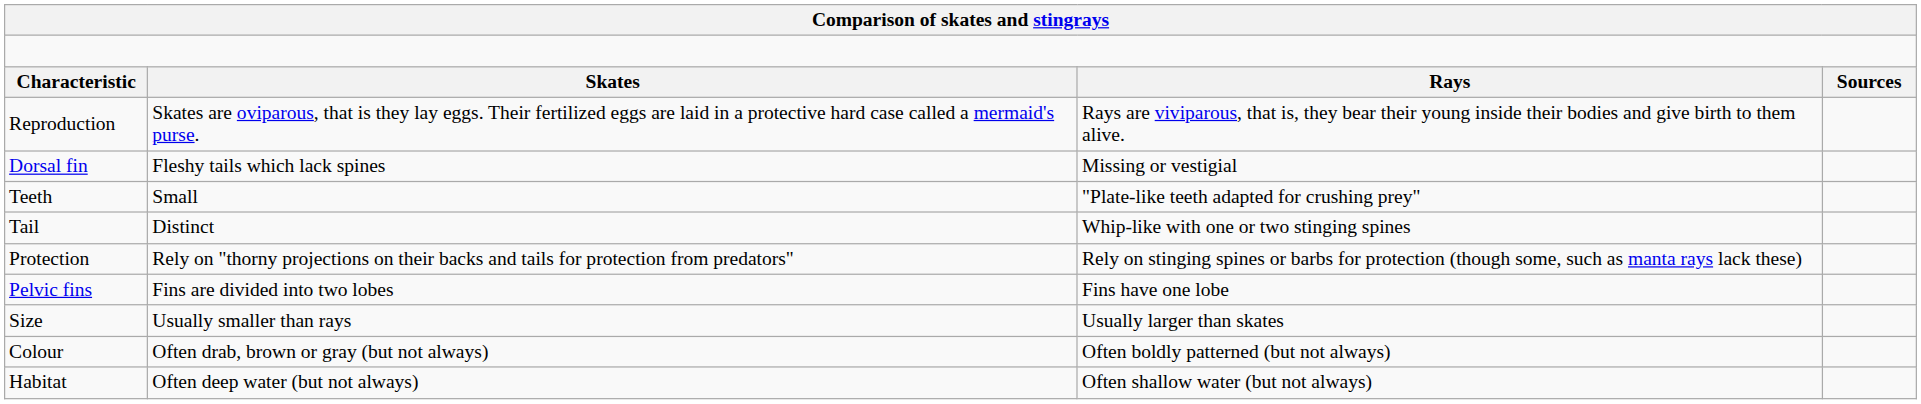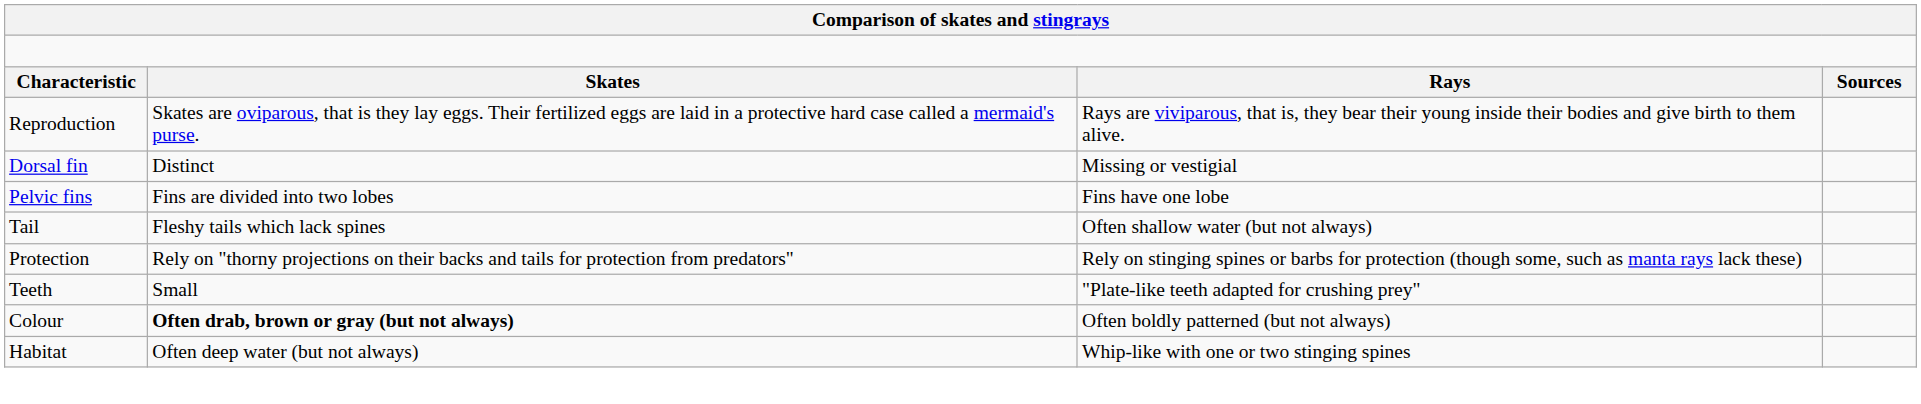(269, 165) Fleshy tails which lack spines -> (183, 165) Distinct
rows swapped: (51, 289) <-> (31, 196)
(183, 227) Distinct -> (269, 227) Fleshy tails which lack spines
(1246, 227) Whip-like with one or two stinging spines -> (1227, 227) Often shallow water (but not always)
- row: (26, 320)
(320, 351) normal -> (333, 320) bold
(1227, 382) Often shallow water (but not always) -> (1246, 351) Whip-like with one or two stinging spines
